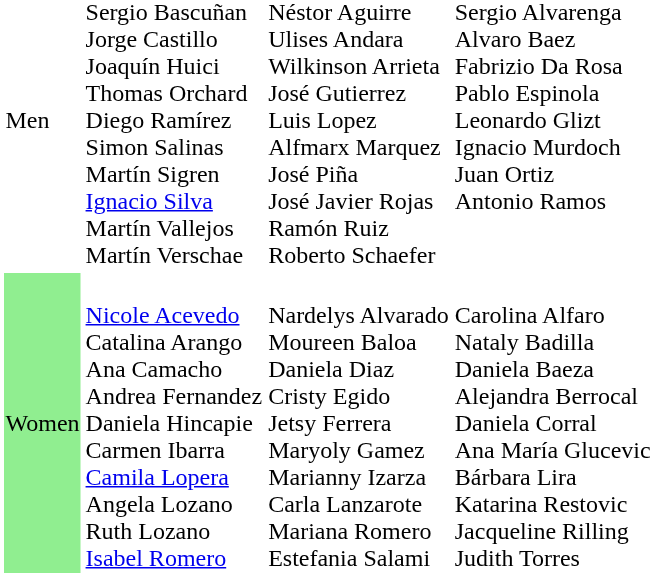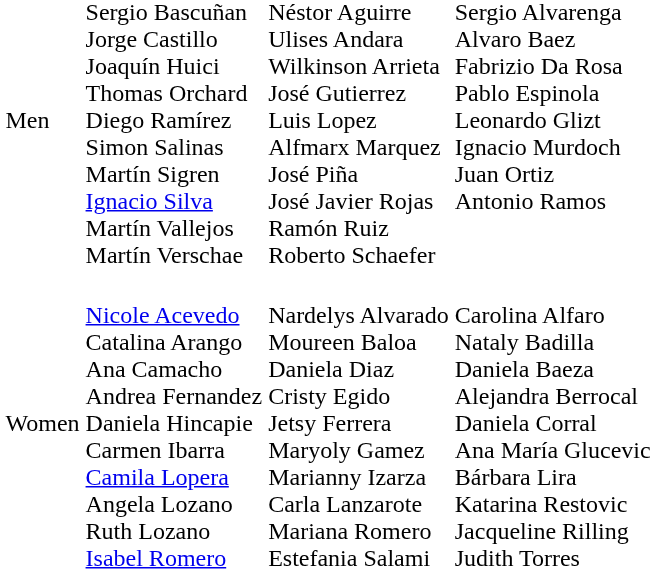(43, 422) lightgreen background -> (43, 422) no background
